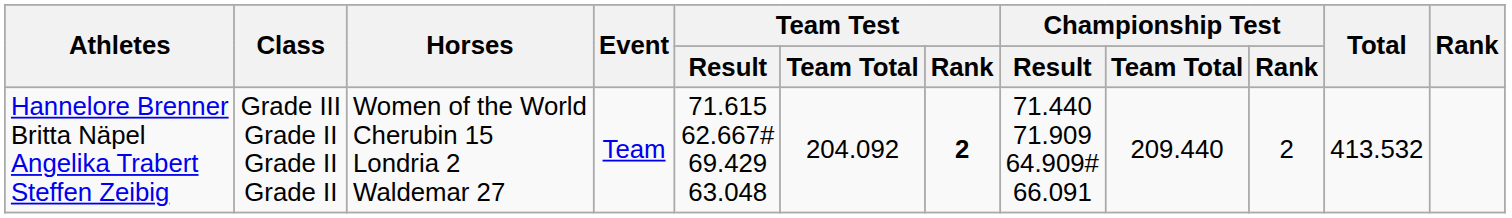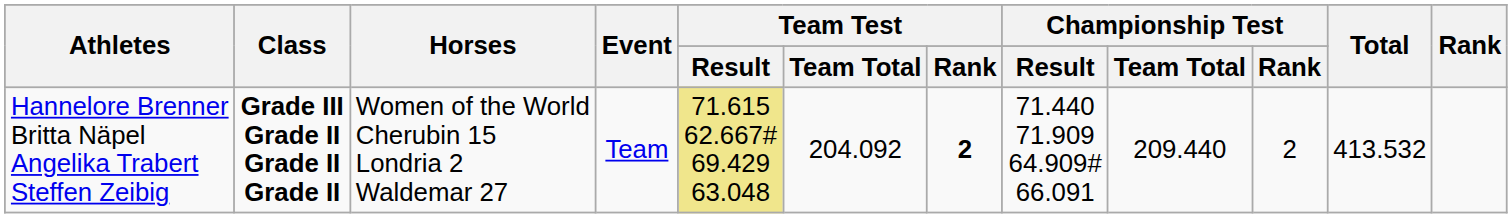(291, 150) normal -> (292, 150) bold
(728, 150) no background -> (731, 150) khaki background
